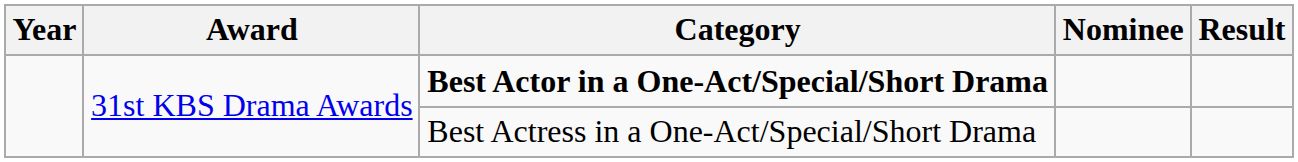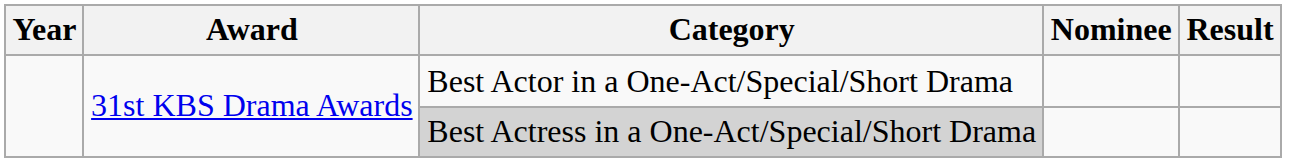(738, 80) bold -> (720, 80) normal
(732, 131) no background -> (732, 131) lightgrey background
